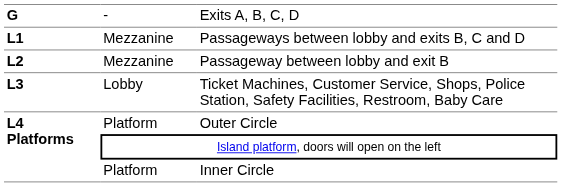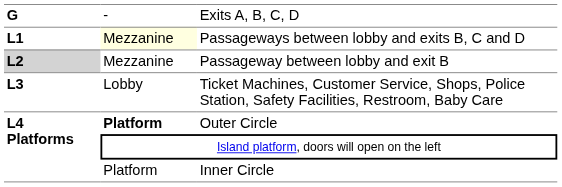(138, 38) no background -> (138, 38) lightyellow background
(15, 61) no background -> (15, 61) lightgrey background
(130, 123) normal -> (133, 123) bold
